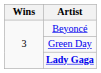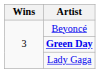(70, 44) normal -> (69, 44) bold
(70, 60) bold -> (69, 60) normal
